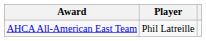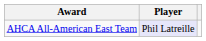(168, 28) no background -> (168, 28) lavender background
